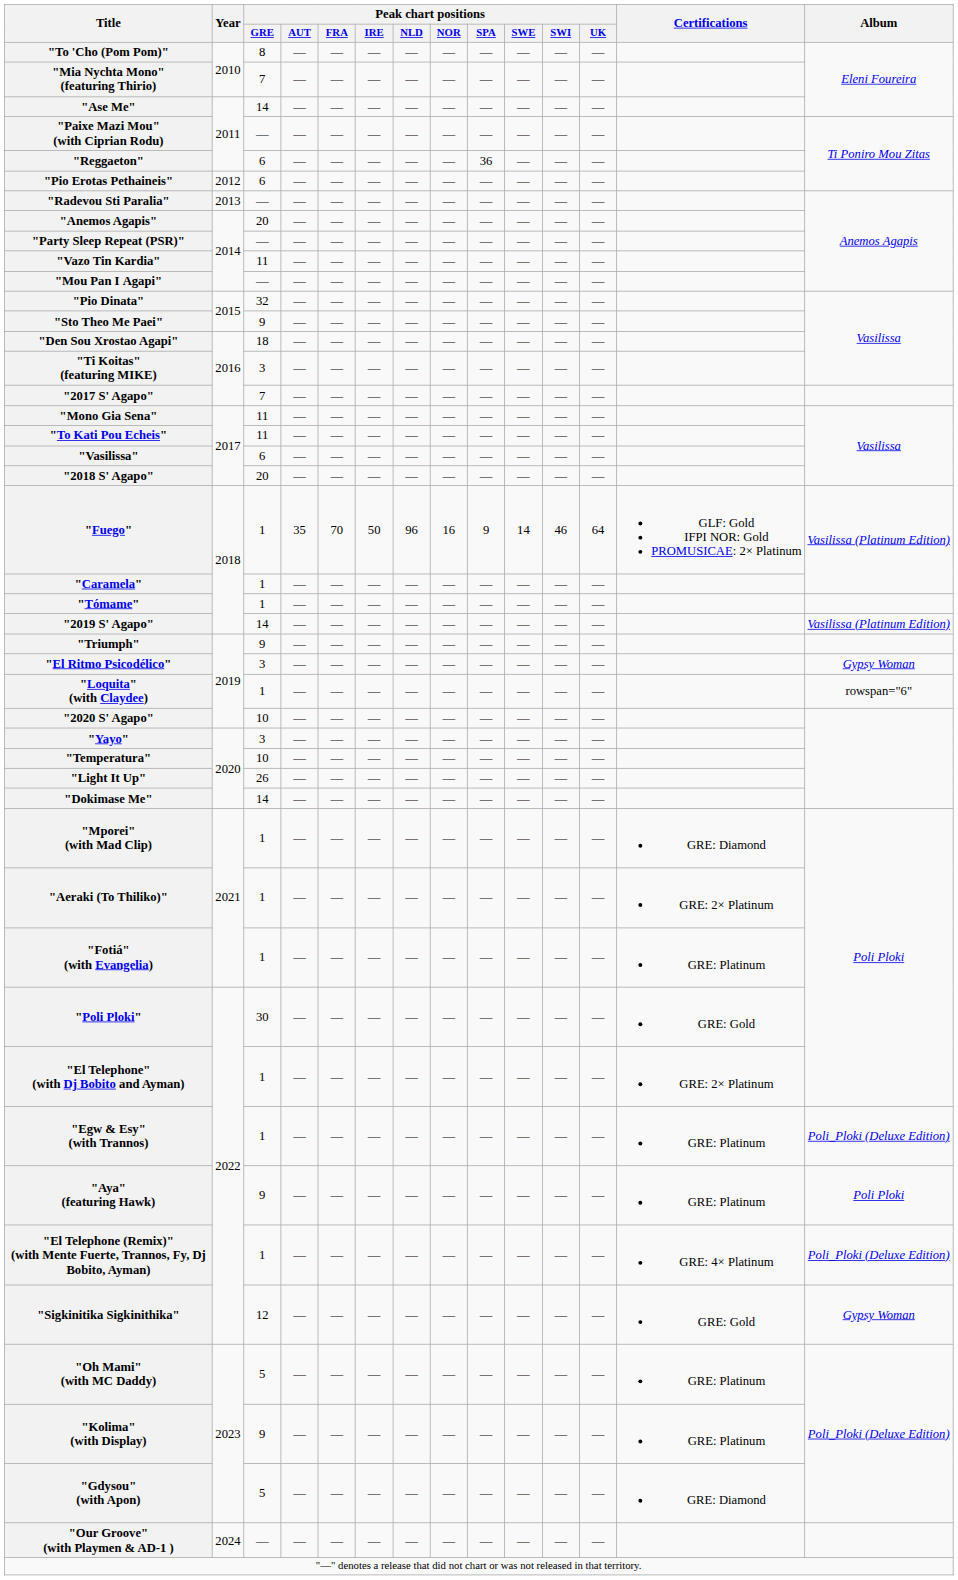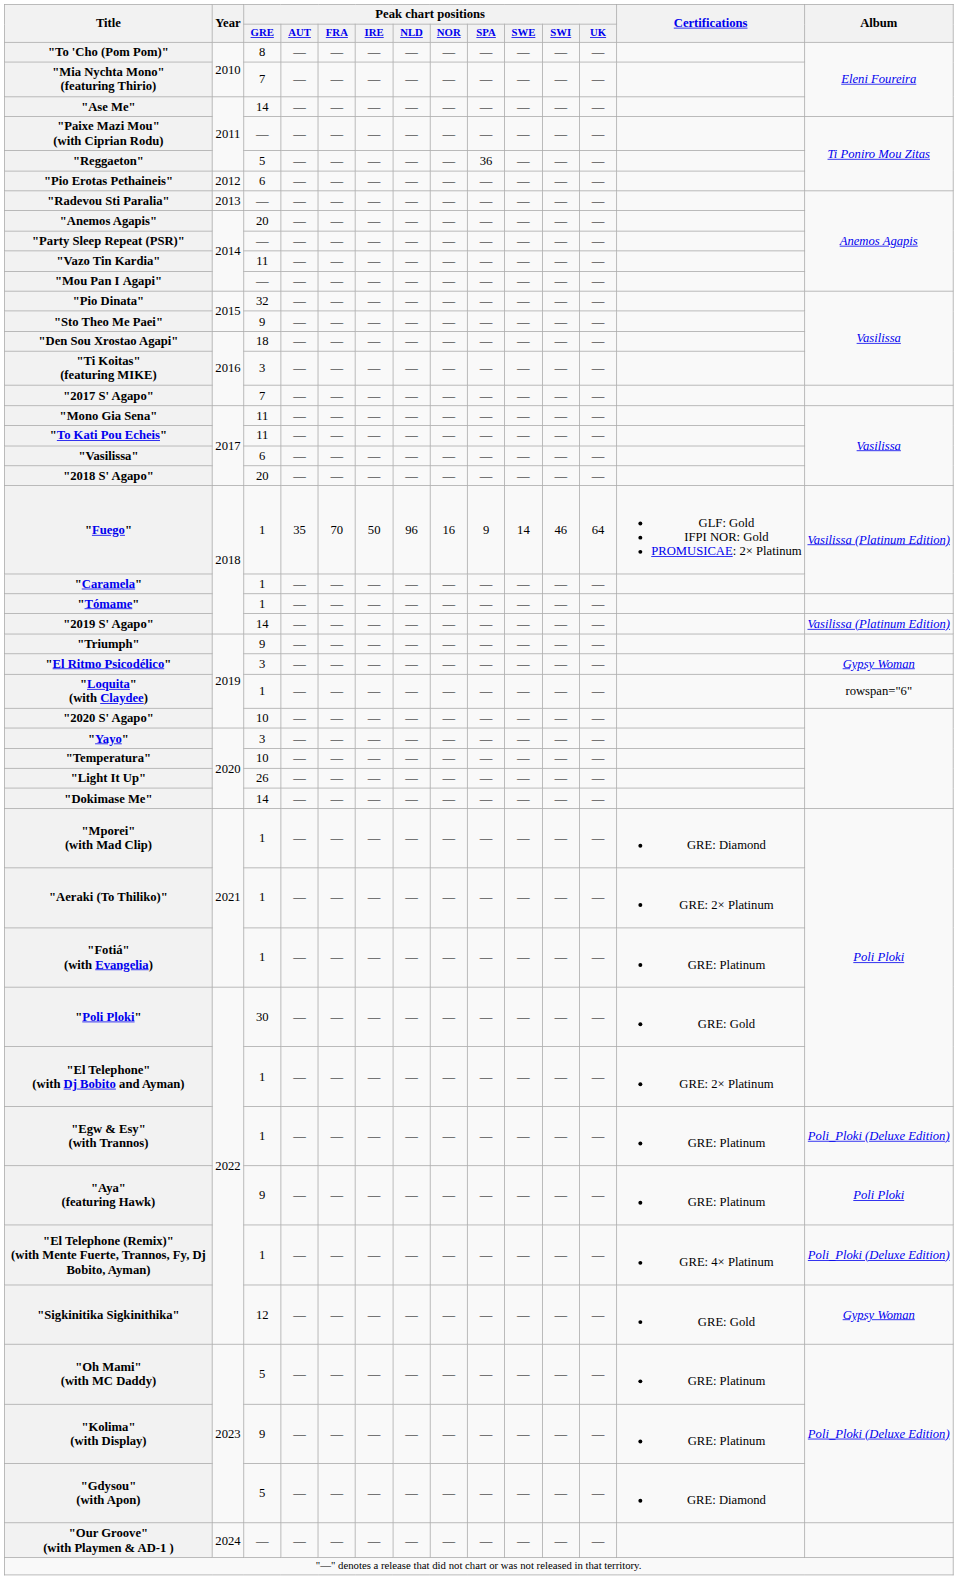(262, 160) 6 -> (262, 160) 5
